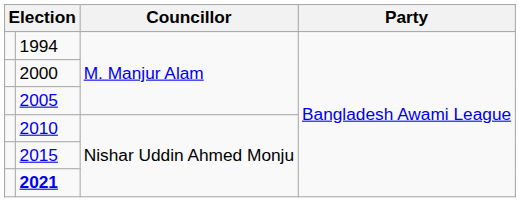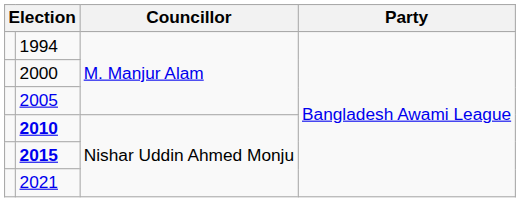(39, 127) normal -> (39, 127) bold
(39, 155) normal -> (39, 155) bold
(39, 182) bold -> (39, 182) normal
